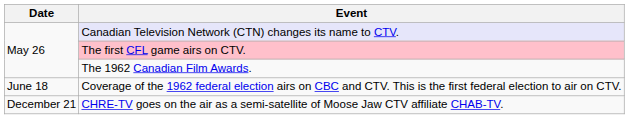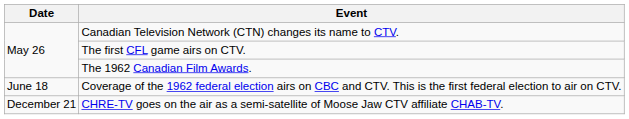(240, 31) lavender background -> (240, 31) no background
(164, 50) pink background -> (164, 50) no background
